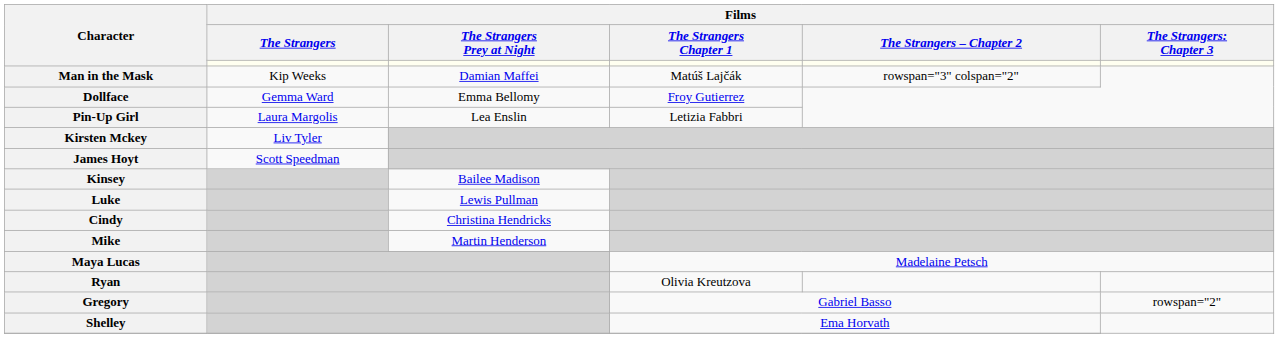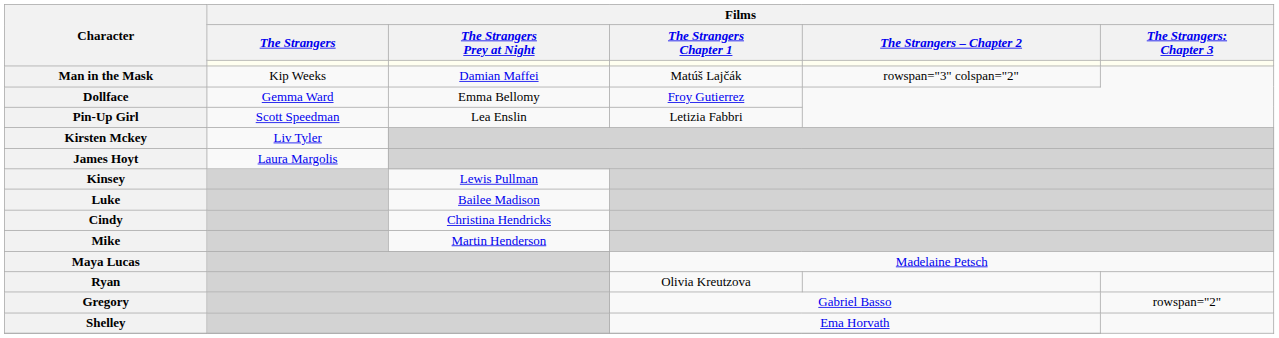(298, 117) Laura Margolis -> (298, 117) Scott Speedman
(298, 158) Scott Speedman -> (298, 158) Laura Margolis
(499, 179) Bailee Madison -> (499, 179) Lewis Pullman
(499, 199) Lewis Pullman -> (499, 199) Bailee Madison
